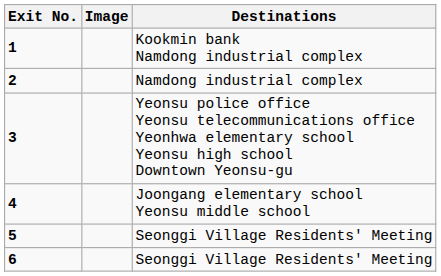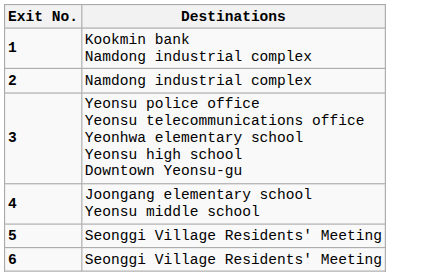- column: (107, 16)
